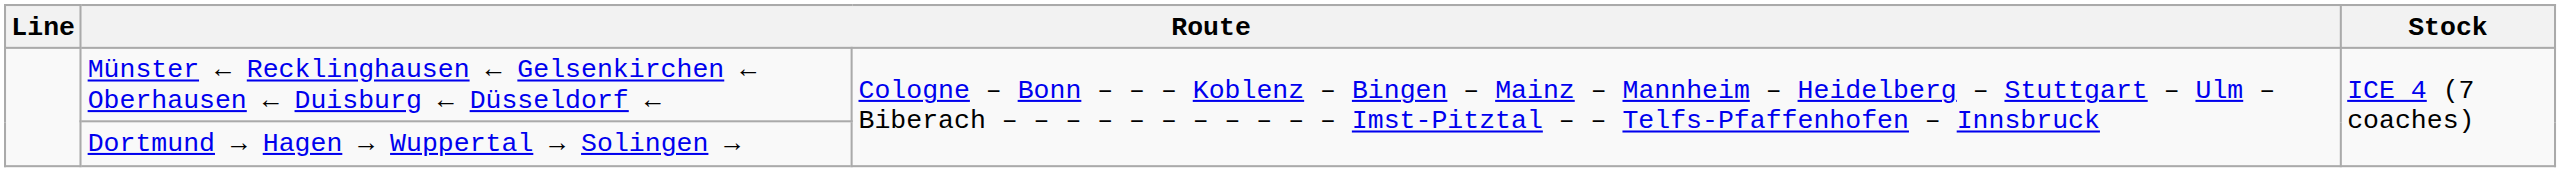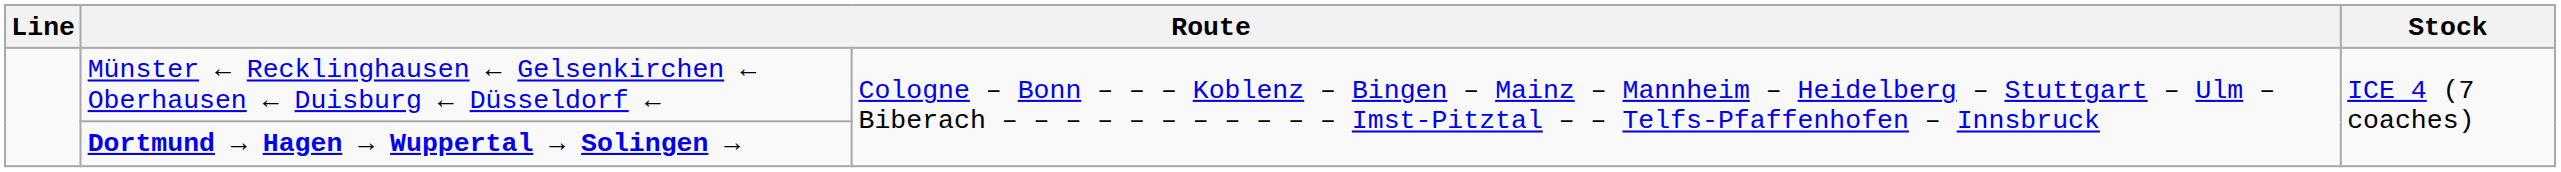(414, 144) normal -> (414, 144) bold
